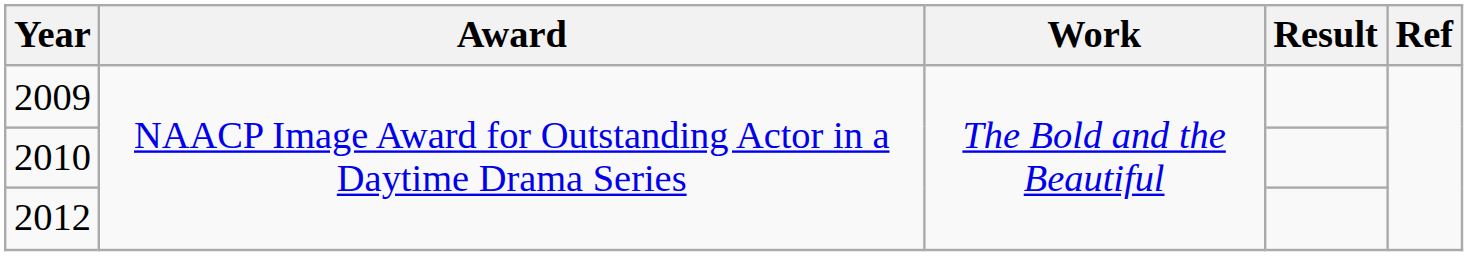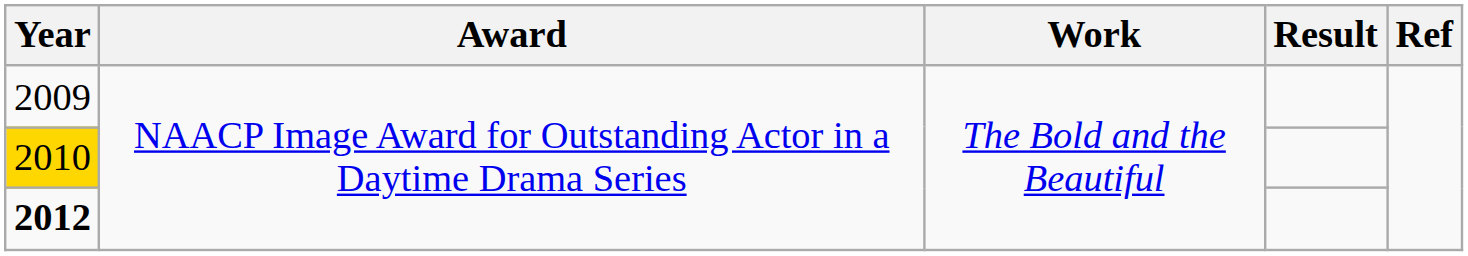(52, 156) no background -> (52, 156) gold background
(52, 217) normal -> (52, 217) bold
